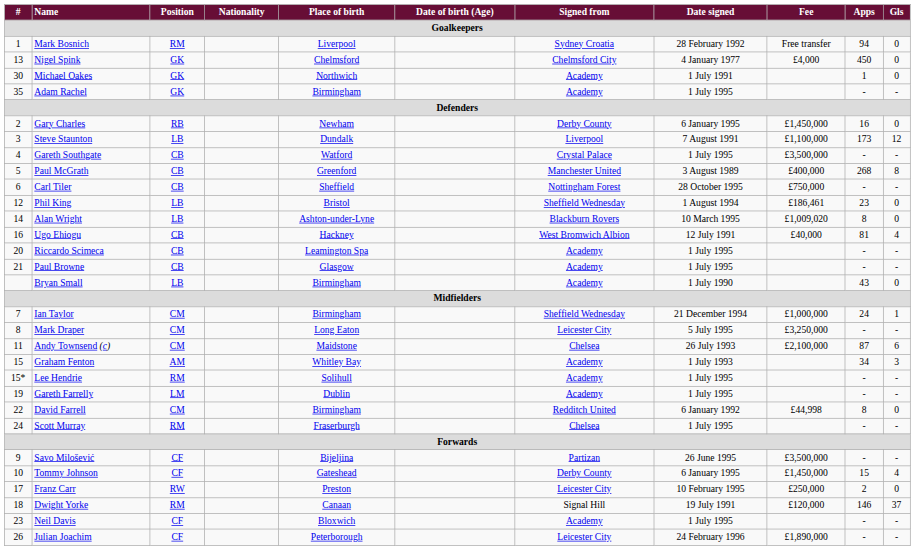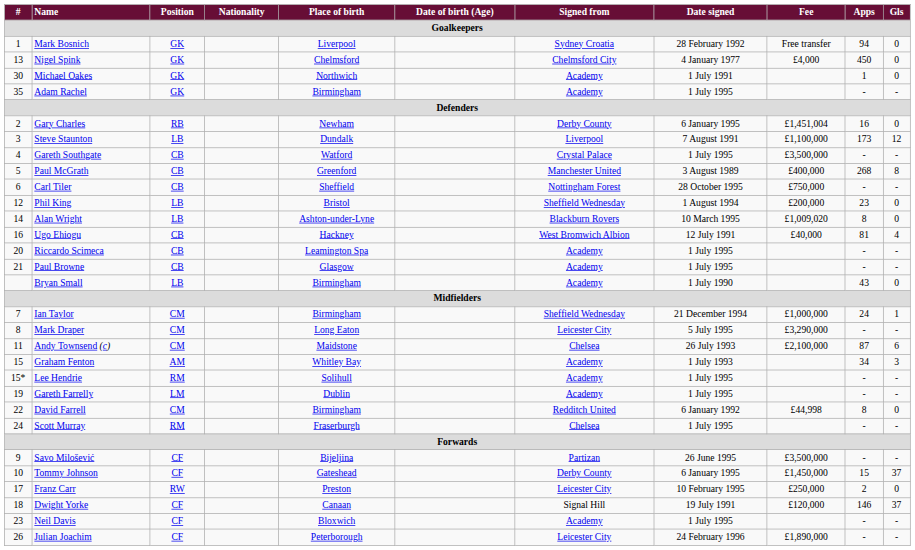(177, 43) RM -> (177, 43) GK
(806, 123) £1,450,000 -> (806, 123) £1,451,004
(806, 202) £186,461 -> (806, 202) £200,000
(806, 330) £3,250,000 -> (806, 330) £3,290,000
(897, 473) 4 -> (897, 473) 37
(177, 505) RM -> (177, 505) CF
